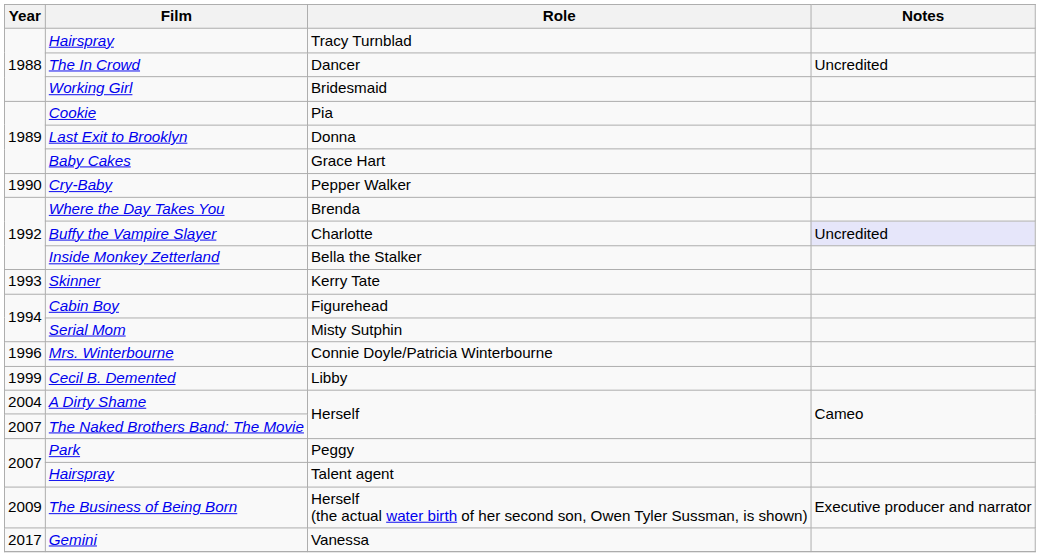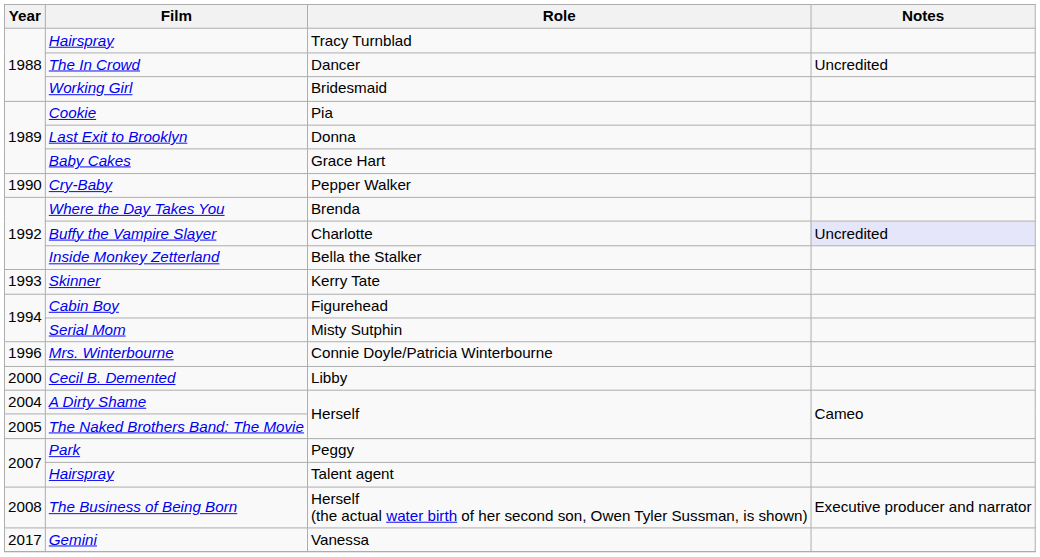(25, 378) 1999 -> (25, 378) 2000
(25, 426) 2007 -> (25, 426) 2005
(25, 507) 2009 -> (25, 507) 2008
